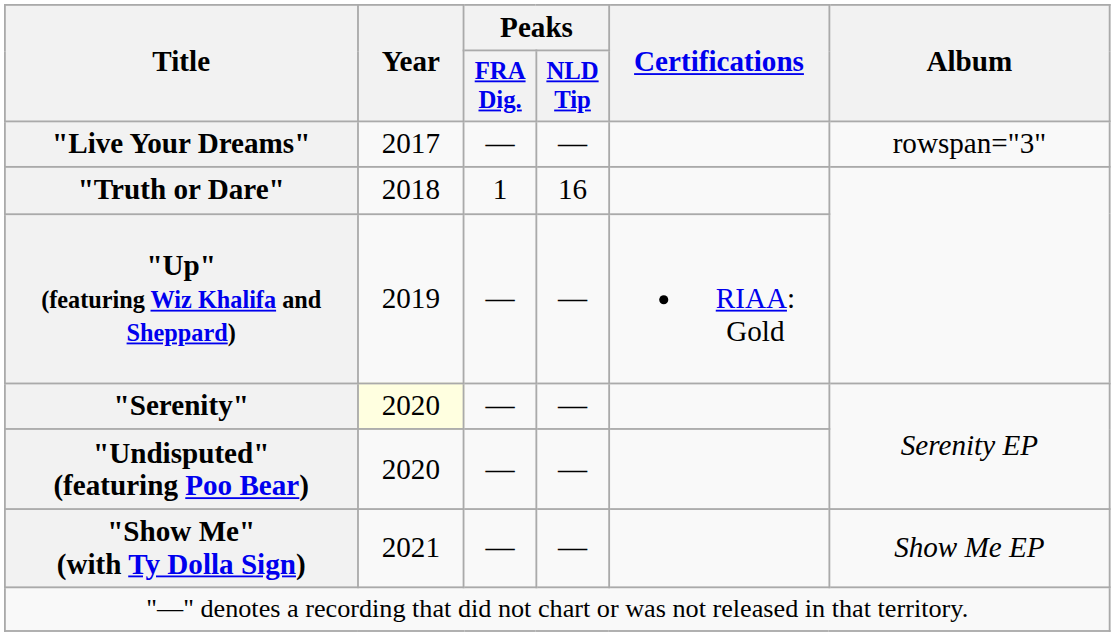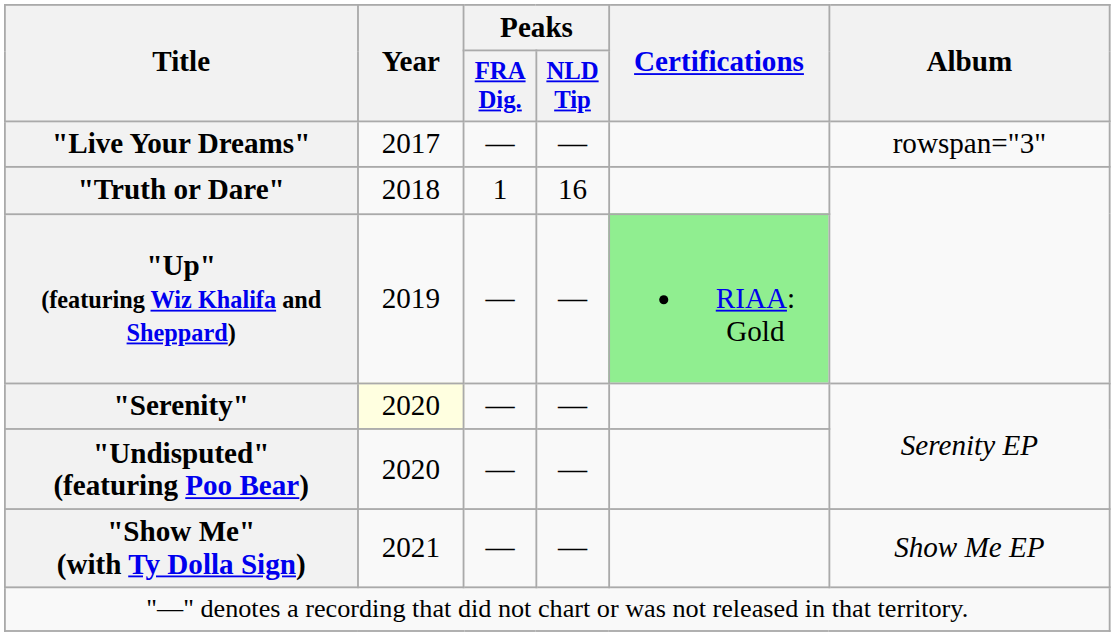(719, 315) no background -> (719, 315) lightgreen background
